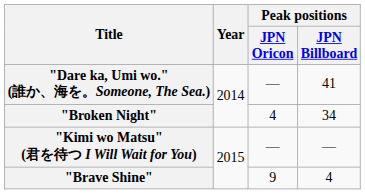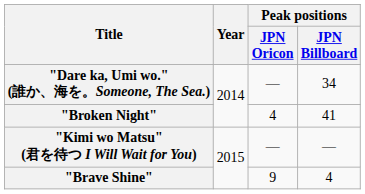(329, 84) 41 -> (329, 84) 34
(329, 115) 34 -> (329, 115) 41
